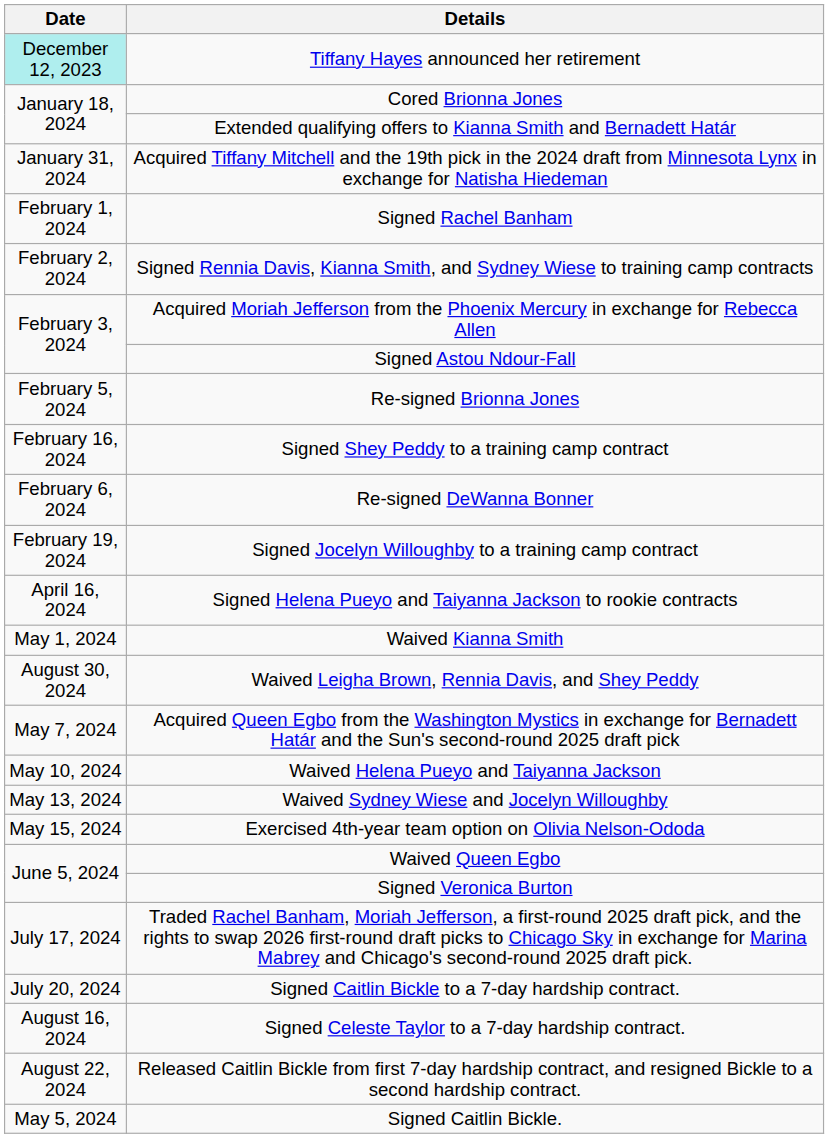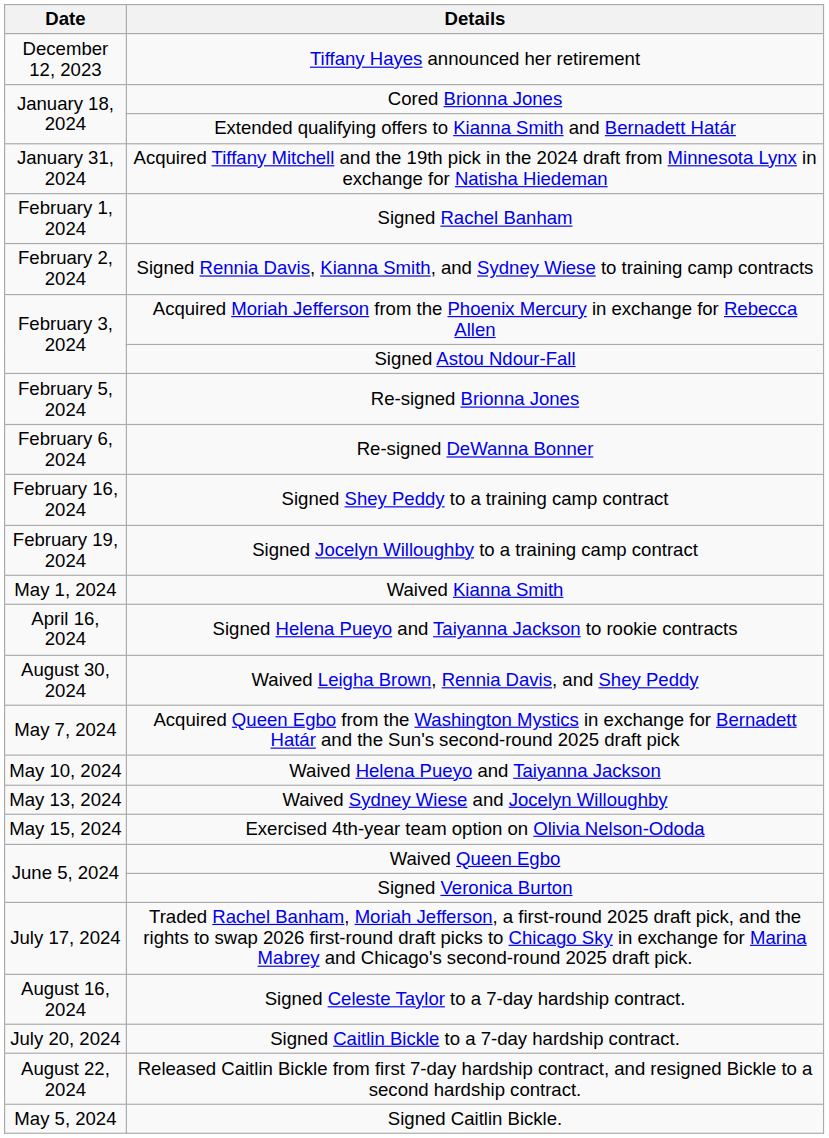(65, 59) paleturquoise background -> (65, 59) no background
rows swapped: (475, 499) <-> (475, 449)
rows swapped: (475, 600) <-> (475, 640)
rows swapped: (475, 988) <-> (475, 1028)
